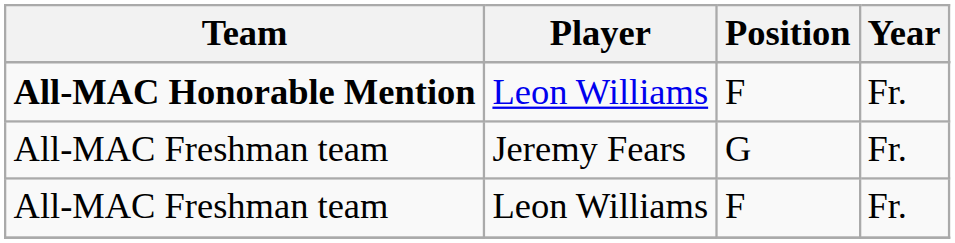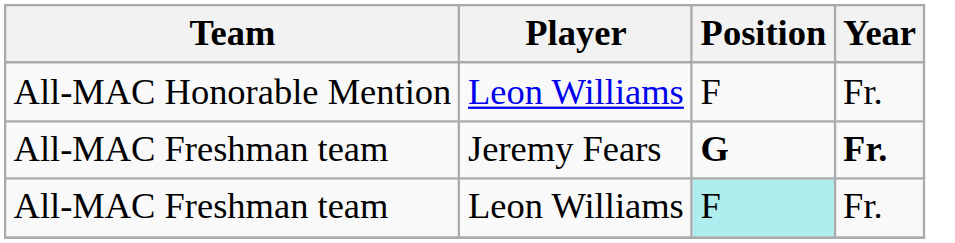(245, 91) bold -> (232, 91) normal
(738, 149) normal -> (715, 149) bold
(887, 149) normal -> (865, 149) bold
(735, 206) no background -> (711, 206) paleturquoise background
